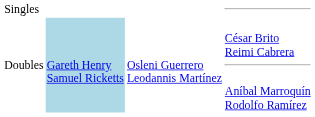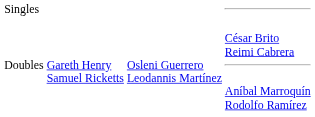(85, 71) lightblue background -> (85, 71) no background
